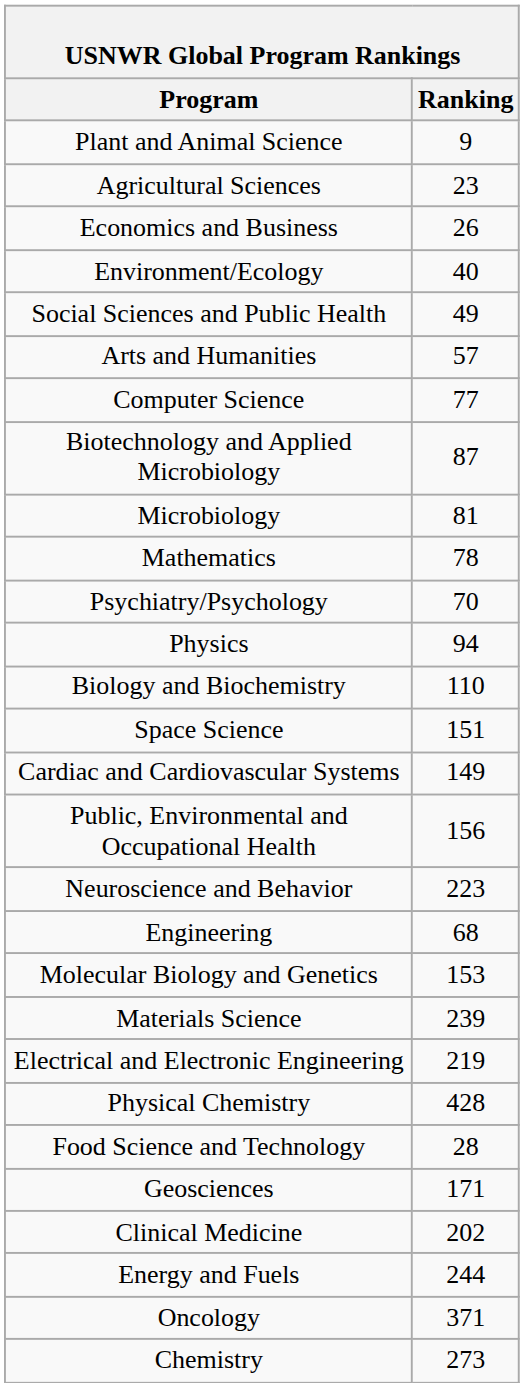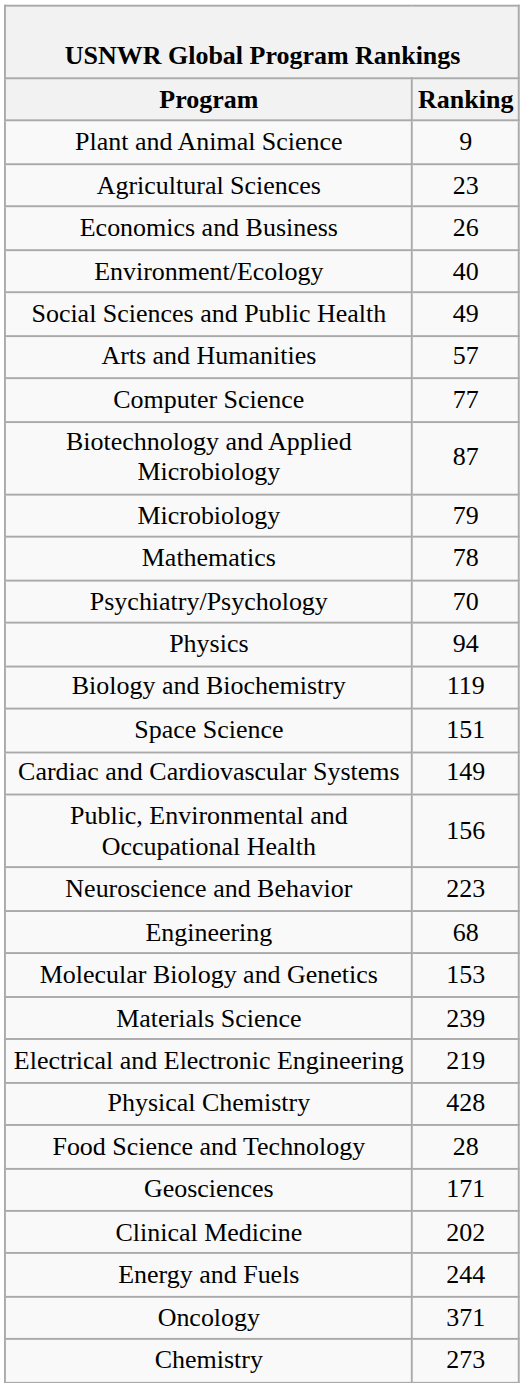(466, 515) 81 -> (466, 515) 79
(466, 686) 110 -> (466, 686) 119
